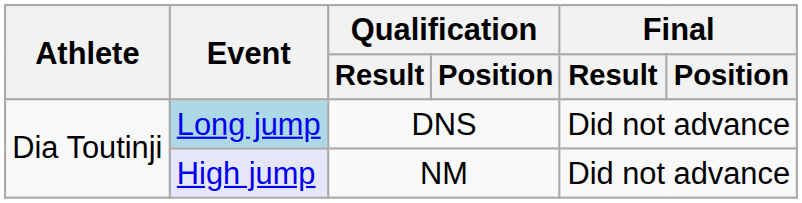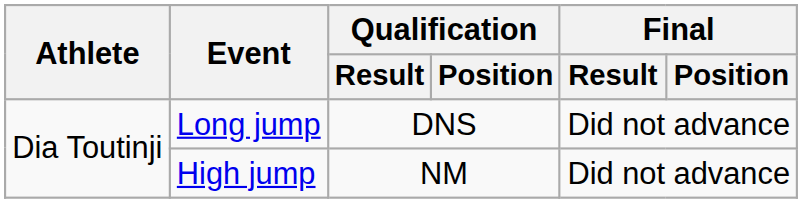(249, 124) lightblue background -> (249, 124) no background
(246, 173) lavender background -> (246, 173) no background
